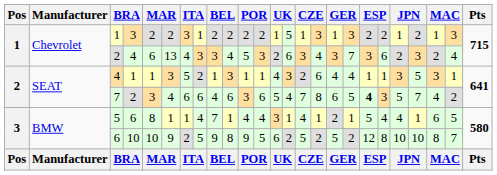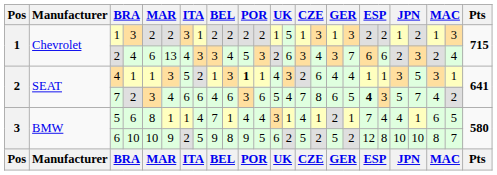(369, 55) 3 -> (369, 55) 6
(246, 76) normal -> (246, 76) bold
(369, 117) 5 -> (369, 117) 7
